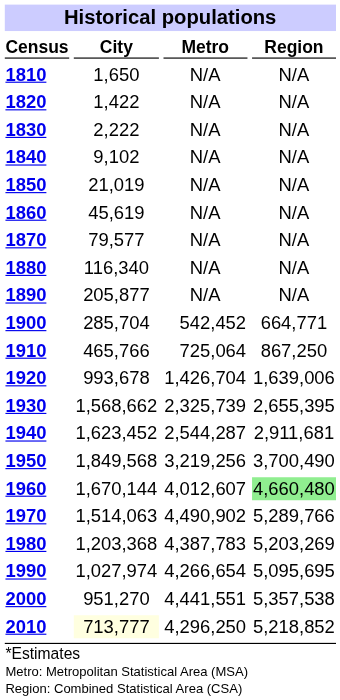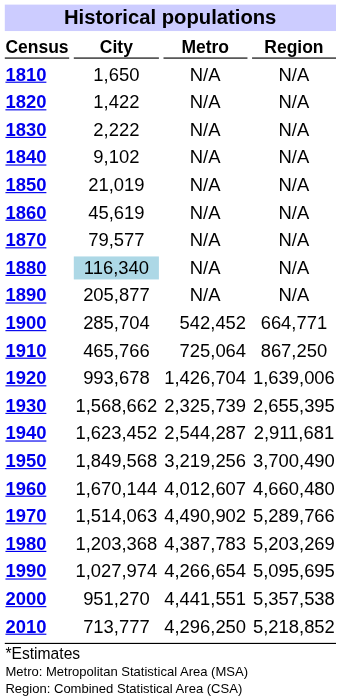(116, 267) no background -> (116, 267) lightblue background
(294, 488) lightgreen background -> (294, 488) no background
(116, 626) lightyellow background -> (116, 626) no background
